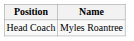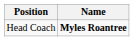(91, 28) normal -> (93, 28) bold
